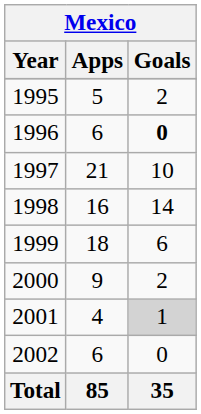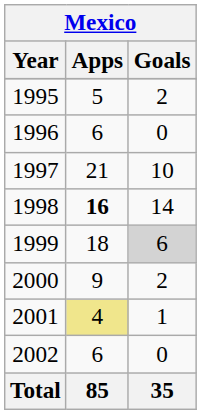(162, 133) bold -> (162, 133) normal
(97, 206) normal -> (97, 206) bold
(162, 243) no background -> (162, 243) lightgrey background
(97, 317) no background -> (97, 317) khaki background
(162, 317) lightgrey background -> (162, 317) no background
